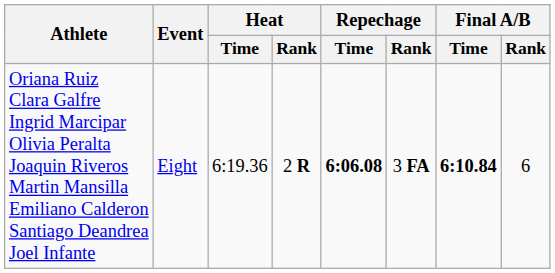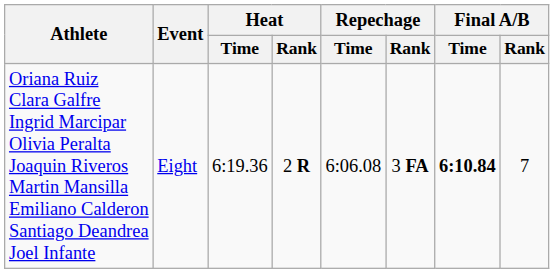(354, 166) bold -> (353, 166) normal
(526, 166) 6 -> (525, 166) 7
